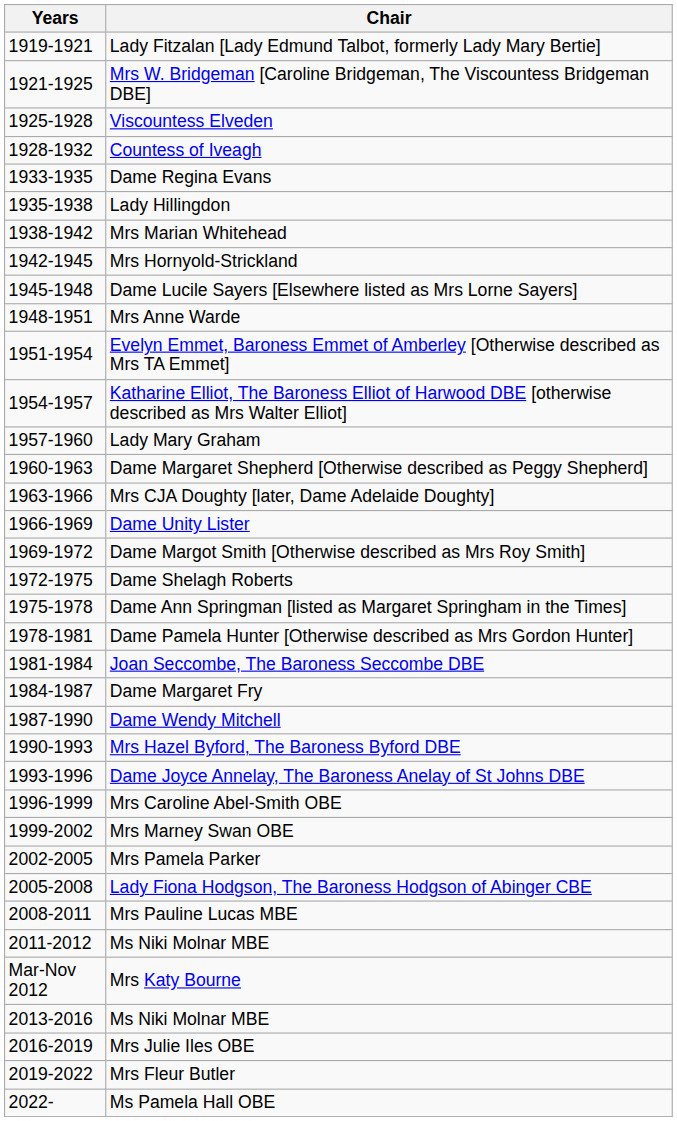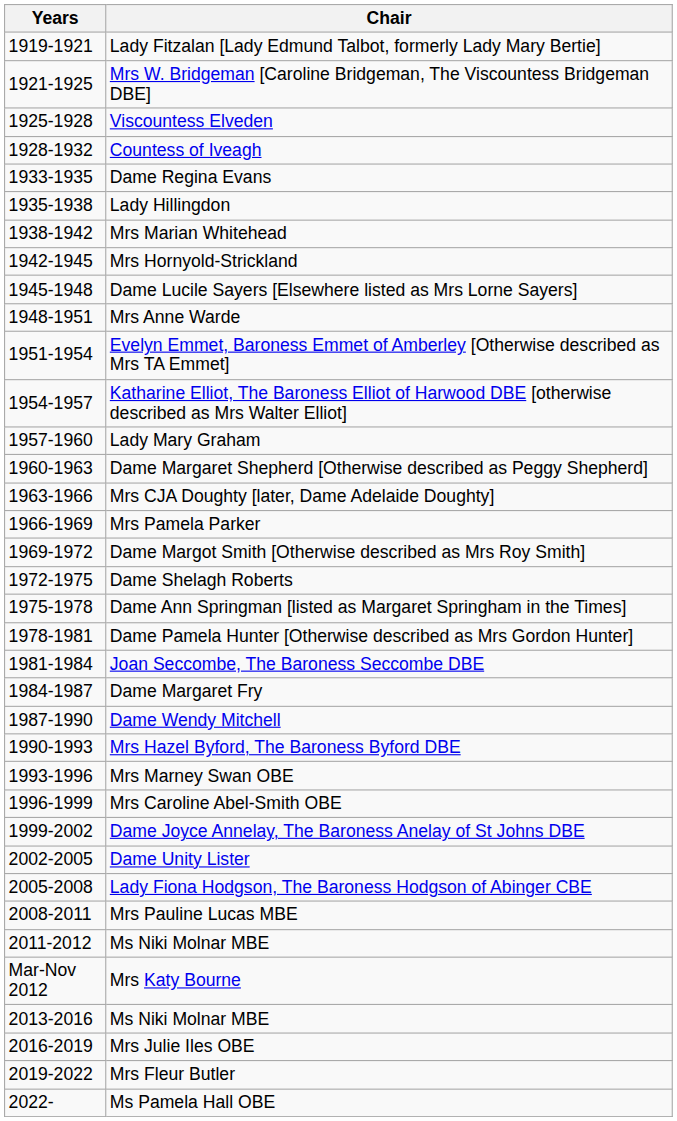(180, 524) Dame Unity Lister -> (185, 524) Mrs Pamela Parker
(347, 775) Dame Joyce Annelay, The Baroness Anelay of St Johns DBE -> (202, 775) Mrs Marney Swan OBE
(202, 831) Mrs Marney Swan OBE -> (347, 831) Dame Joyce Annelay, The Baroness Anelay of St Johns DBE
(185, 859) Mrs Pamela Parker -> (180, 859) Dame Unity Lister
